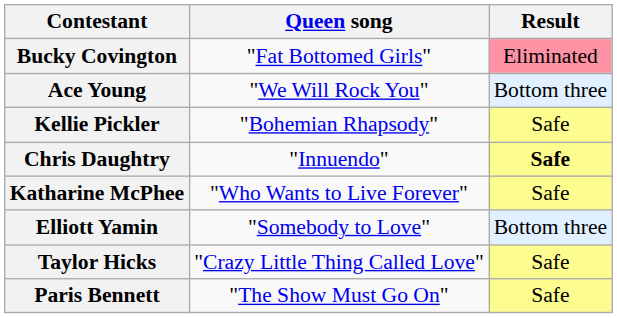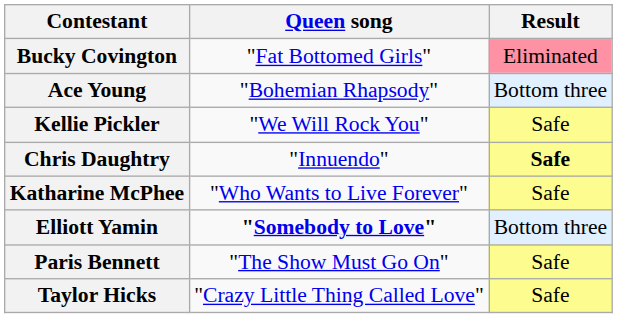(339, 90) "We Will Rock You" -> (339, 90) "Bohemian Rhapsody"
(339, 124) "Bohemian Rhapsody" -> (339, 124) "We Will Rock You"
(339, 227) normal -> (339, 227) bold
rows swapped: (97, 261) <-> (97, 295)
